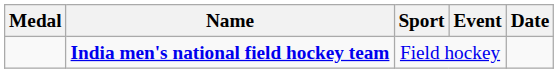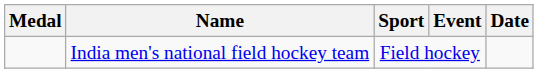(230, 52) bold -> (220, 52) normal
